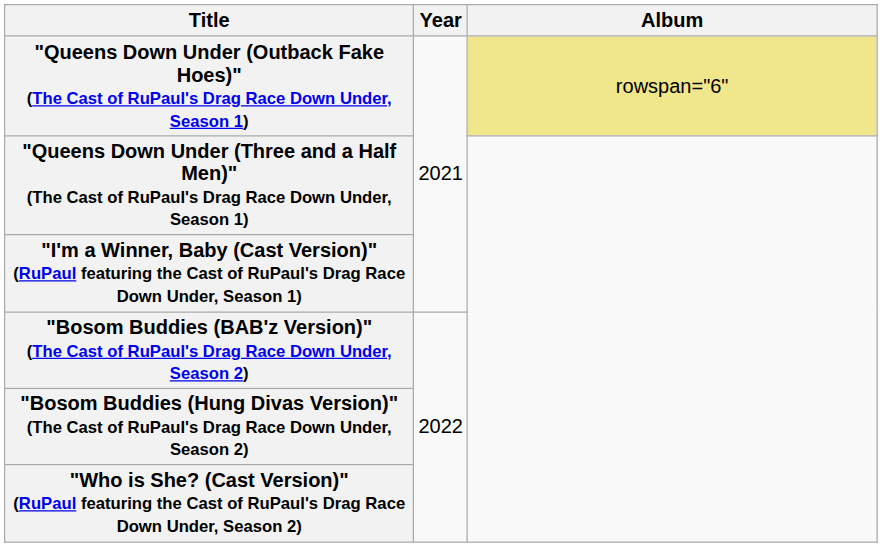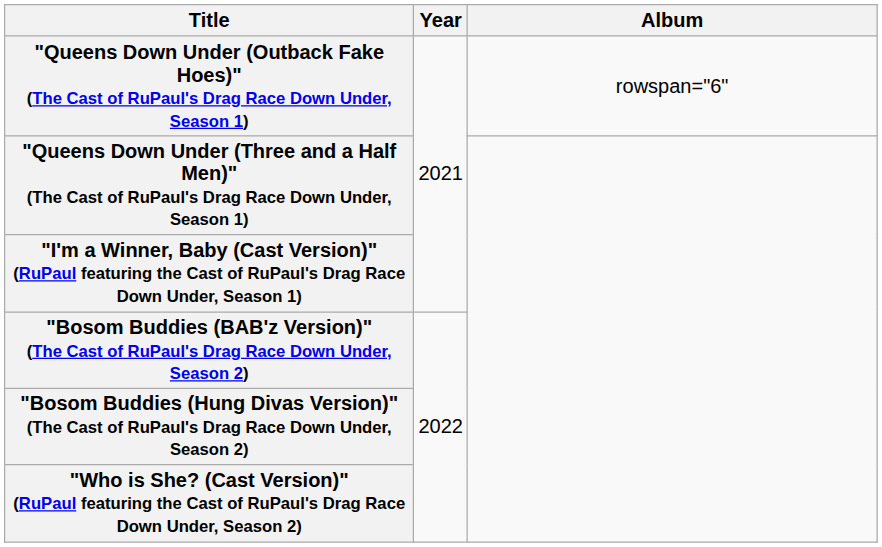(672, 85) khaki background -> (672, 85) no background
